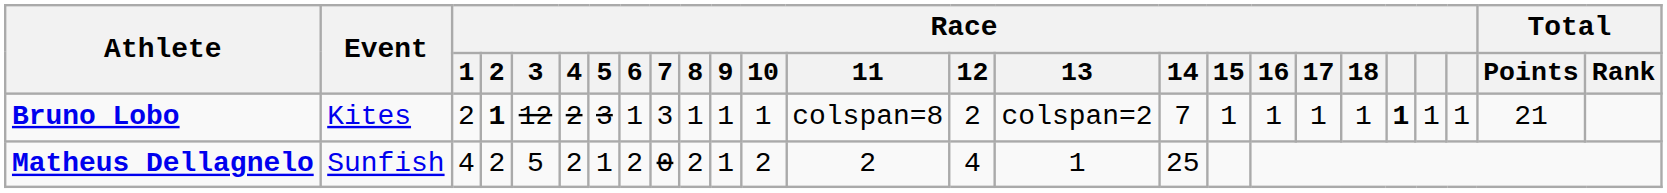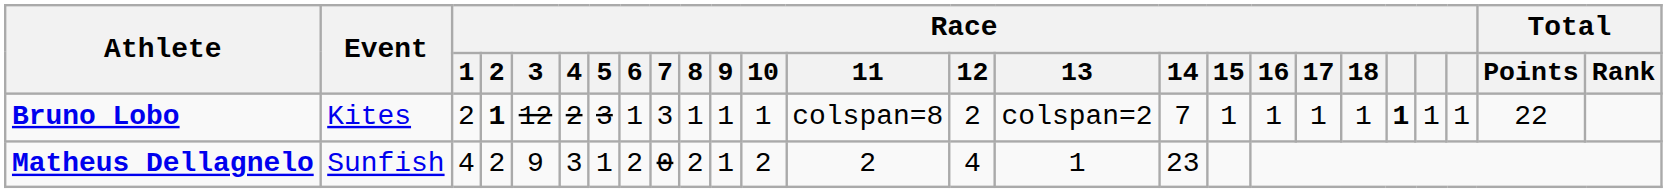(1531, 117) 21 -> (1531, 117) 22
(535, 164) 5 -> (535, 164) 9
(574, 164) 2 -> (574, 164) 3
(1183, 164) 25 -> (1183, 164) 23
